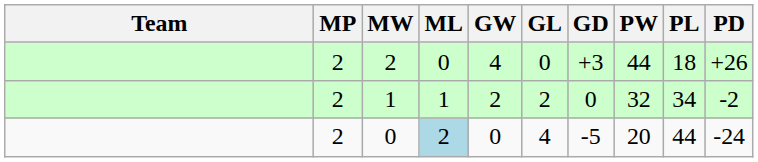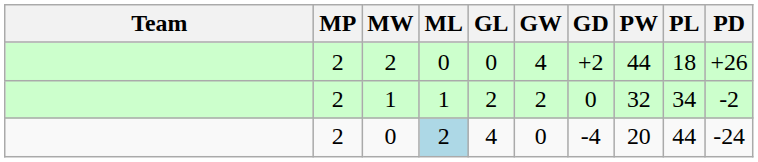columns swapped: (495, 23) <-> (545, 23)
(591, 61) +3 -> (591, 61) +2
(591, 136) -5 -> (591, 136) -4
